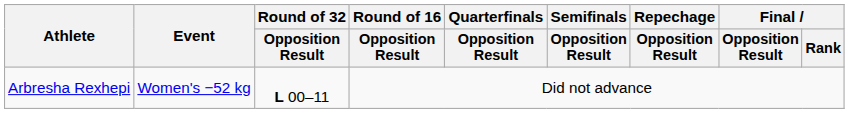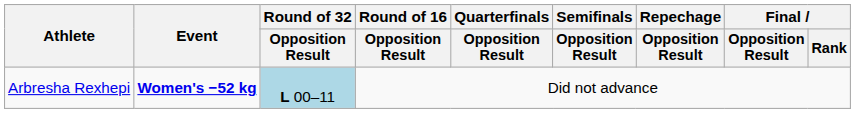(194, 88) normal -> (197, 88) bold
(302, 97) no background -> (308, 97) lightblue background
